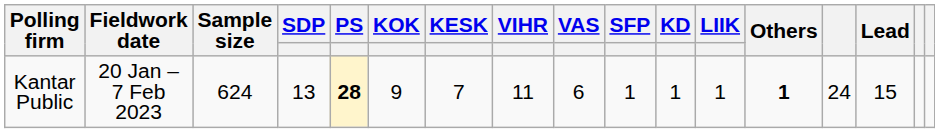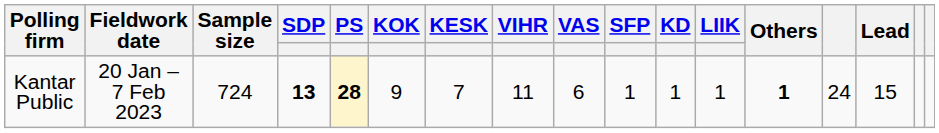(235, 91) 624 -> (235, 91) 724
(304, 91) normal -> (304, 91) bold
